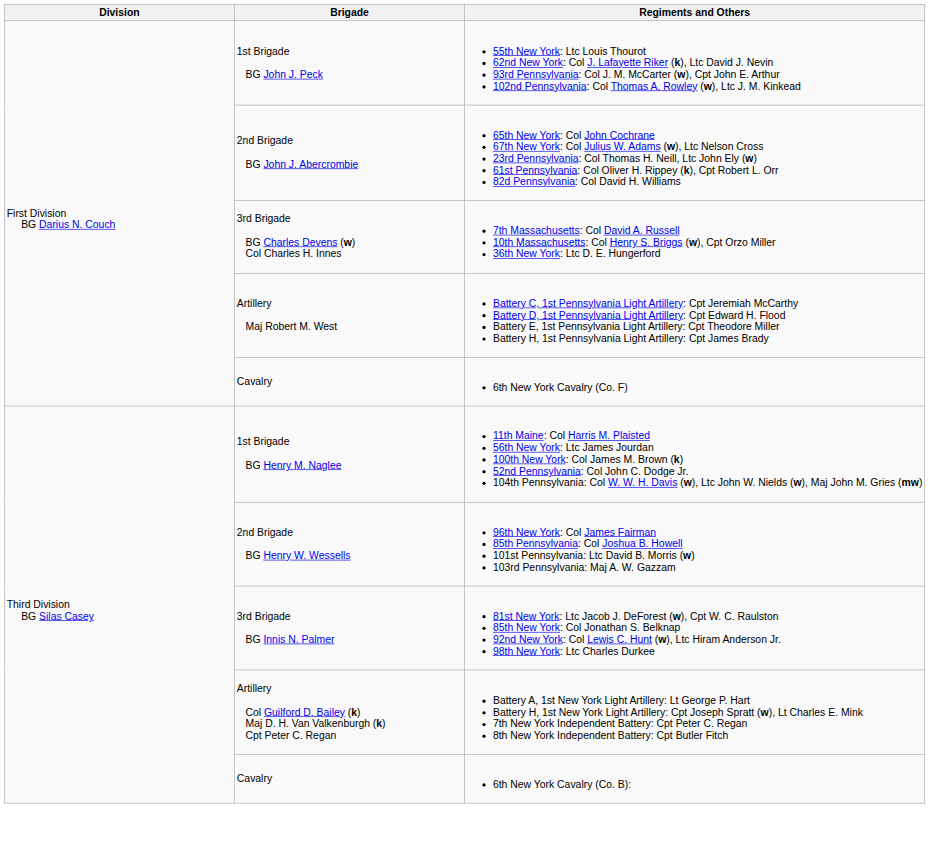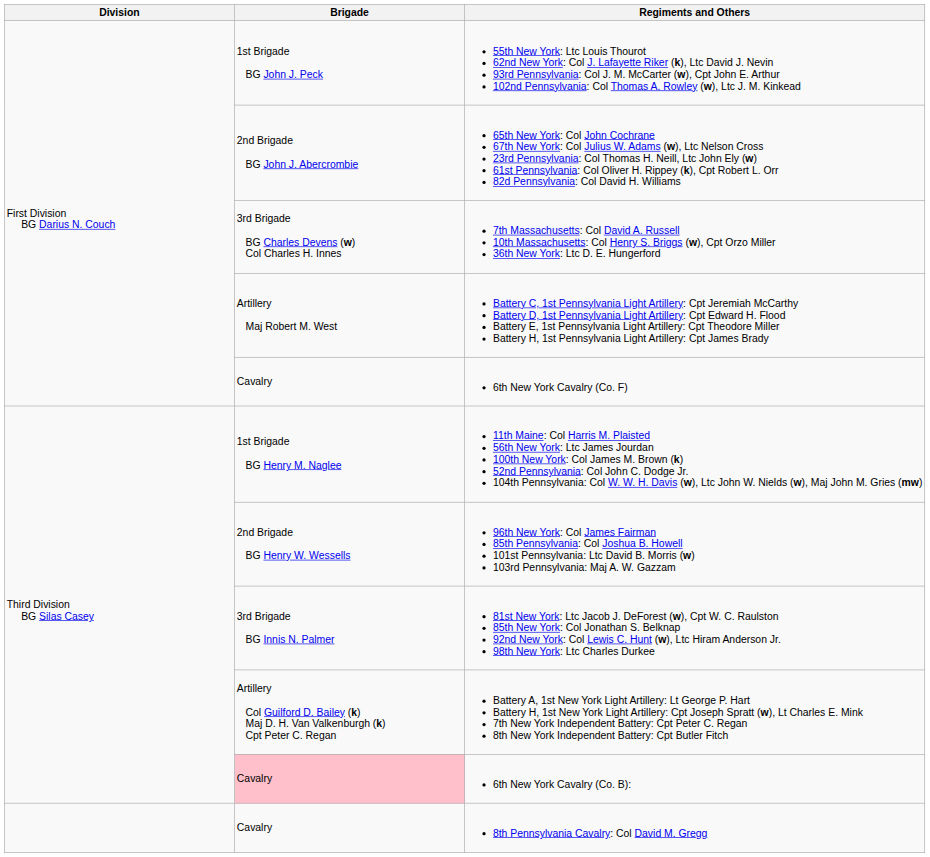(254, 778) no background -> (254, 778) pink background
+ row: (695, 834)
